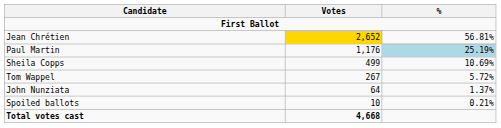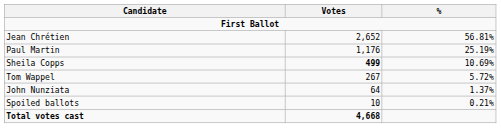(368, 37) gold background -> (368, 37) no background
(479, 50) lightblue background -> (479, 50) no background
(373, 63) normal -> (373, 63) bold
